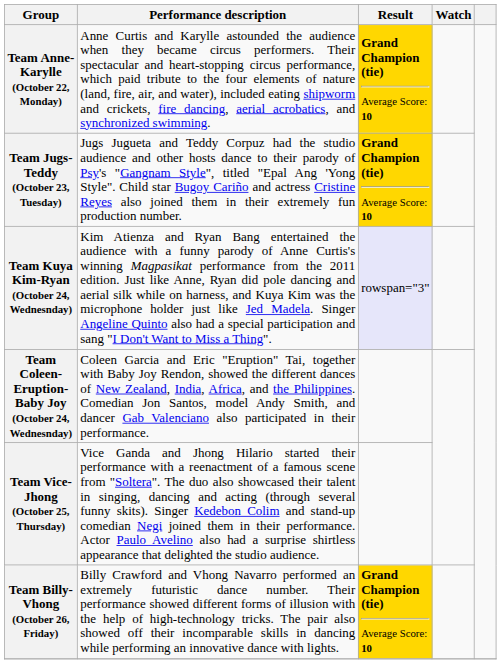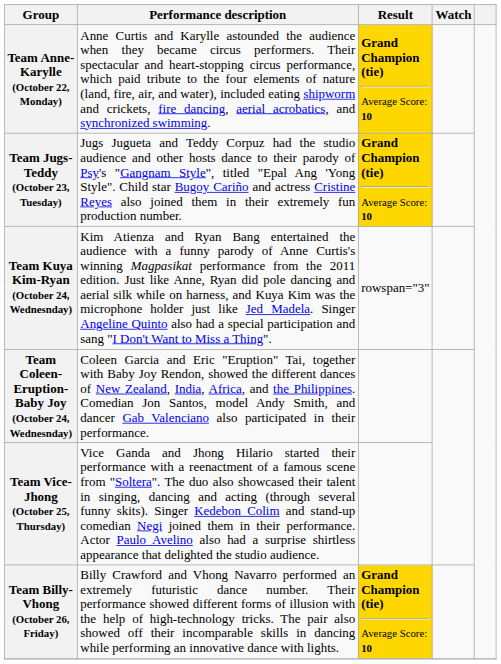(395, 287) lavender background -> (395, 287) no background
